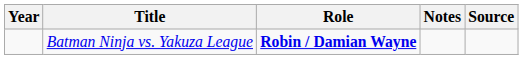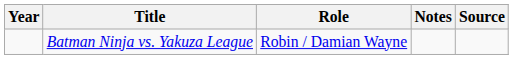(338, 41) bold -> (334, 41) normal
